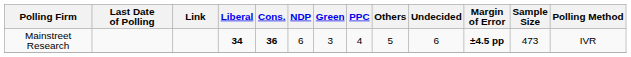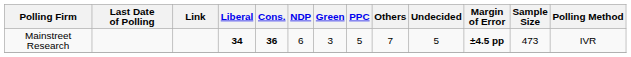(359, 41) 4 -> (359, 41) 5
(390, 41) 5 -> (390, 41) 7
(436, 41) 6 -> (436, 41) 5
